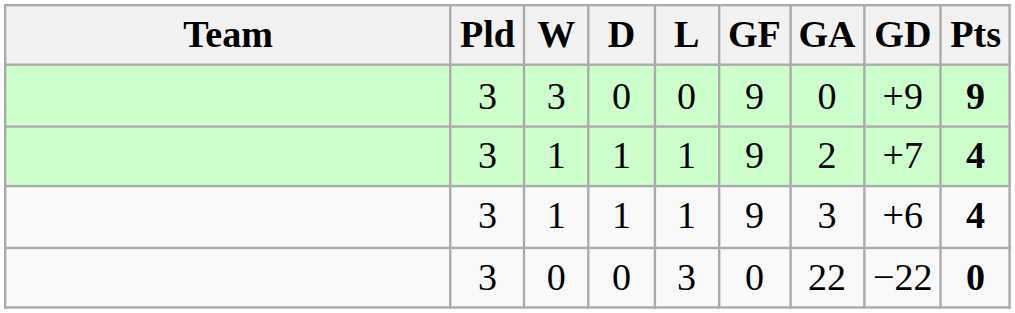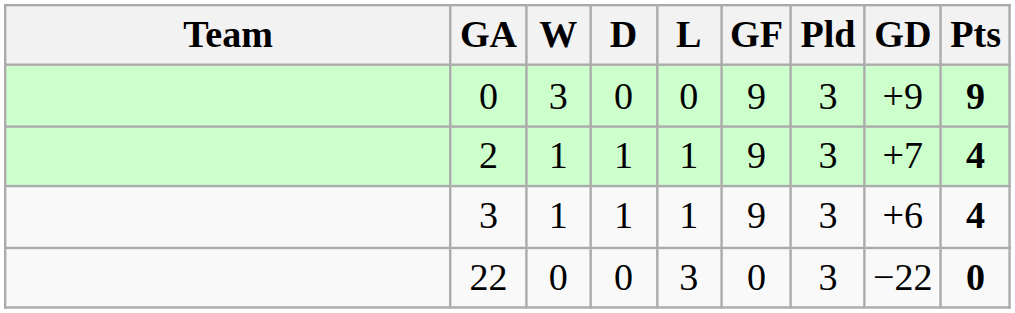columns swapped: (487, 34) <-> (827, 34)
